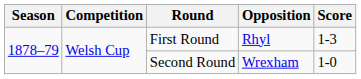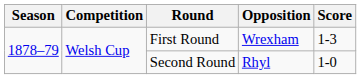(256, 39) Rhyl -> (270, 39) Wrexham
(270, 62) Wrexham -> (256, 62) Rhyl
